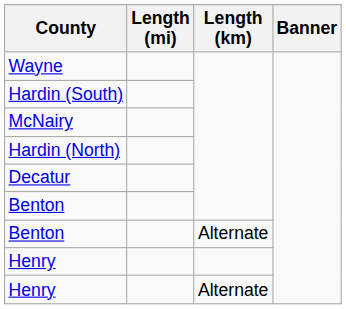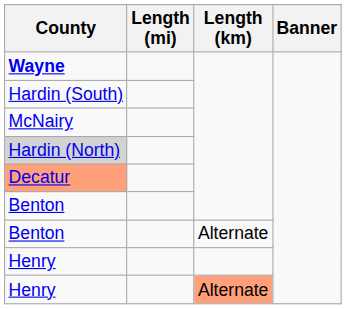(36, 66) normal -> (37, 66) bold
(64, 149) no background -> (64, 149) lightgrey background
(39, 177) no background -> (39, 177) lightsalmon background
(233, 289) no background -> (233, 289) lightsalmon background
